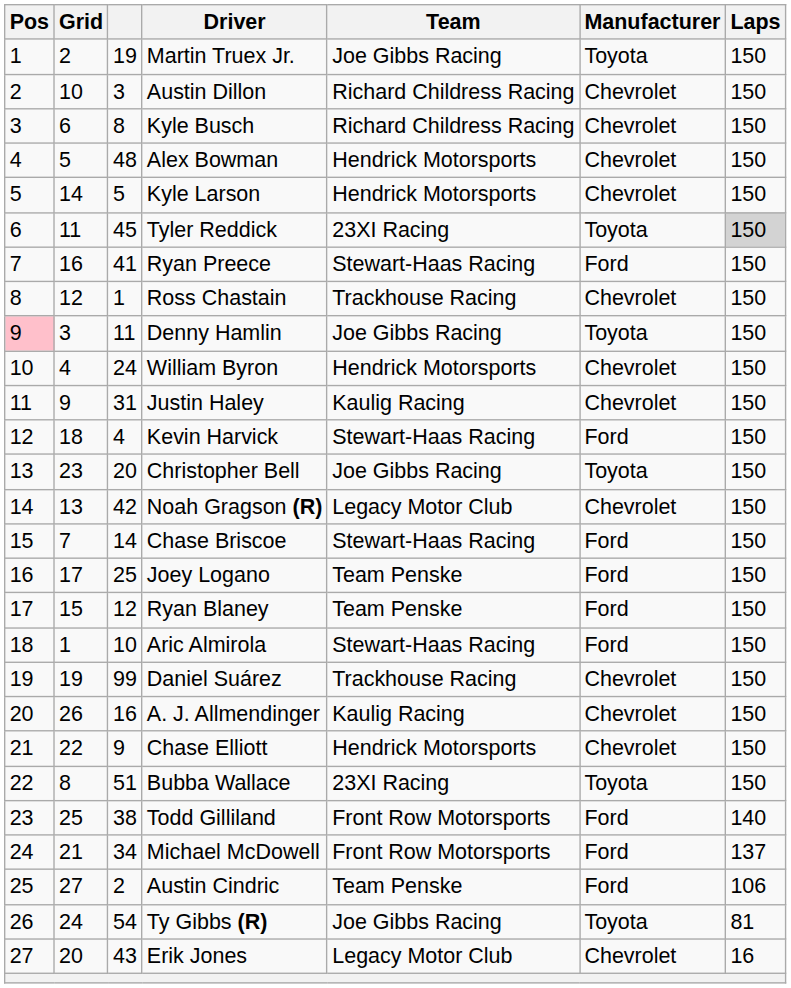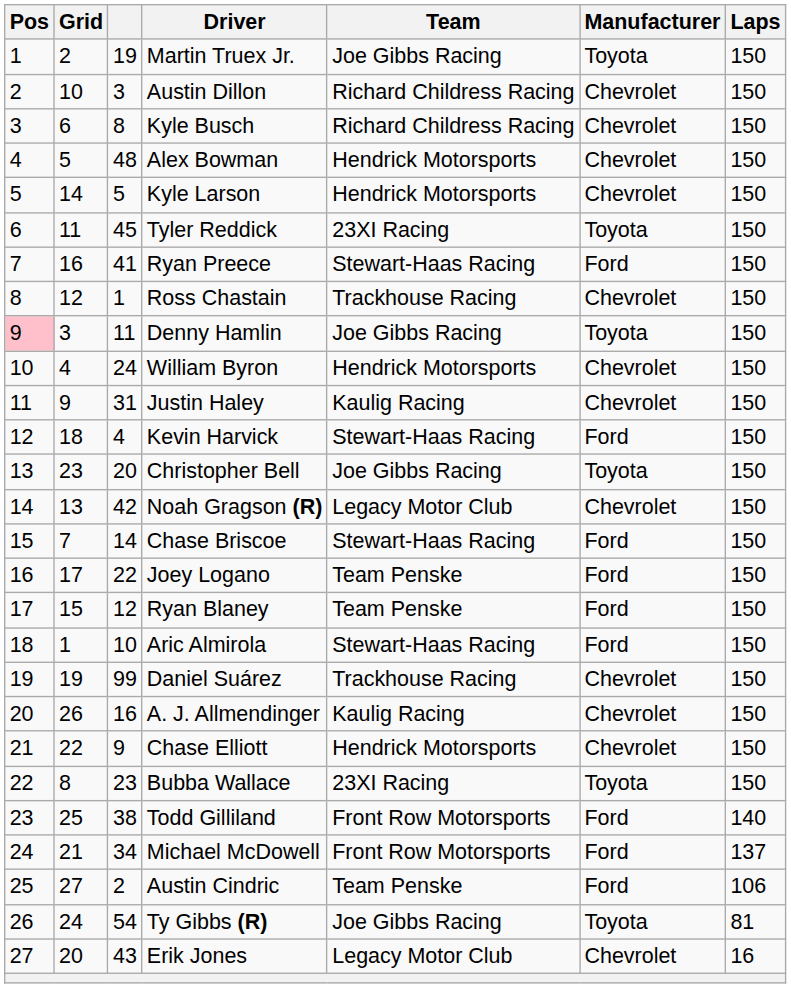(748, 229) lightgrey background -> (748, 229) no background
(125, 574) 25 -> (125, 574) 22
(125, 782) 51 -> (125, 782) 23
